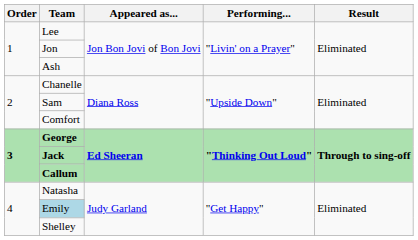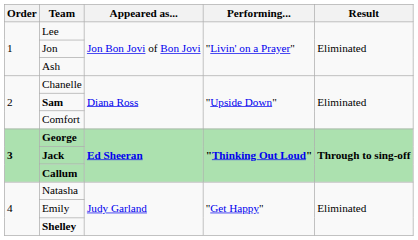(52, 102) normal -> (53, 102) bold
(56, 208) lightblue background -> (56, 208) no background
(59, 226) normal -> (59, 226) bold
